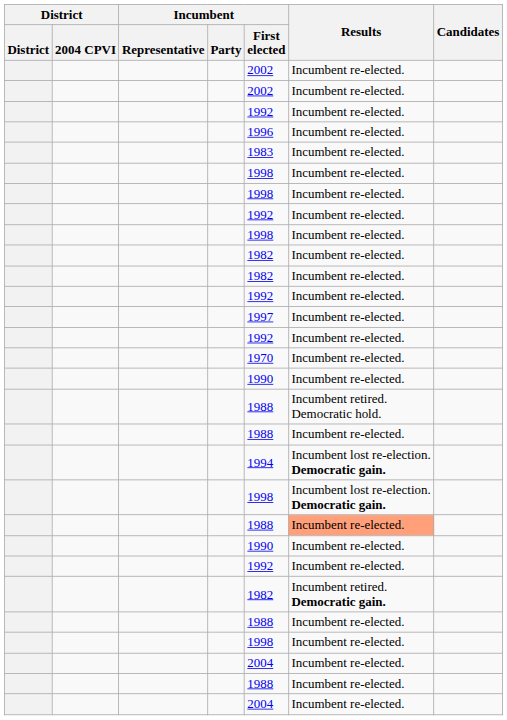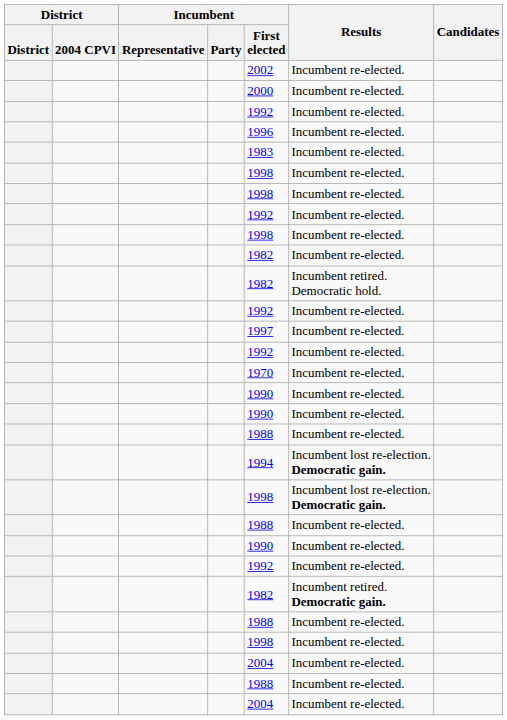(260, 91) 2002 -> (260, 91) 2000
(348, 276) Incumbent re-elected. -> (339, 283) Incumbent retired. Democratic hold.
(260, 406) 1988 -> (260, 413) 1990
(339, 406) Incumbent retired. Democratic hold. -> (348, 413) Incumbent re-elected.
(348, 525) lightsalmon background -> (348, 525) no background
